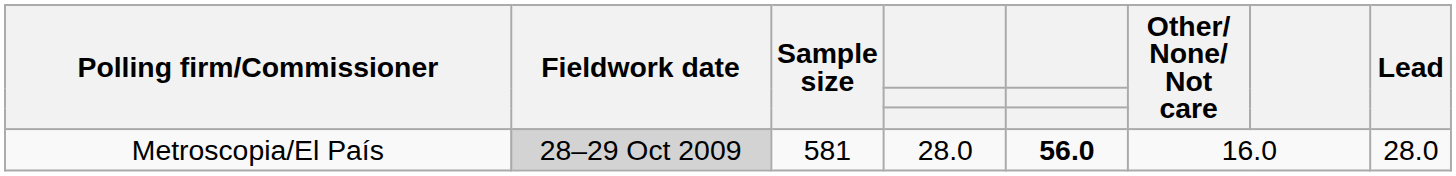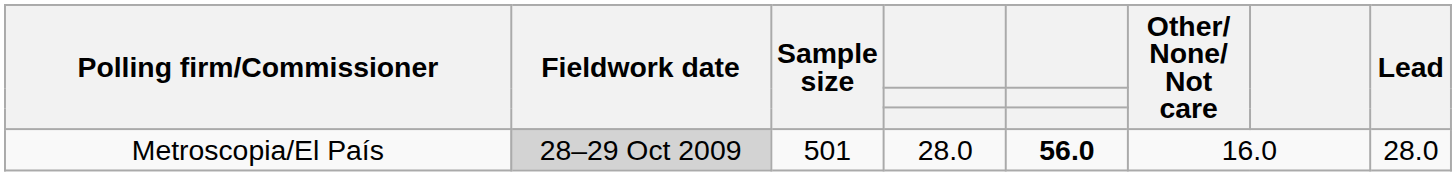(827, 149) 581 -> (827, 149) 501
